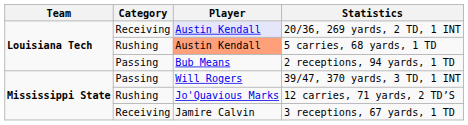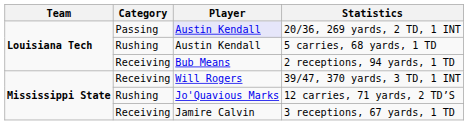(143, 29) Receiving -> (137, 29) Passing
(218, 46) lightsalmon background -> (218, 46) no background
(137, 62) Passing -> (143, 62) Receiving
(137, 79) Passing -> (143, 79) Receiving
